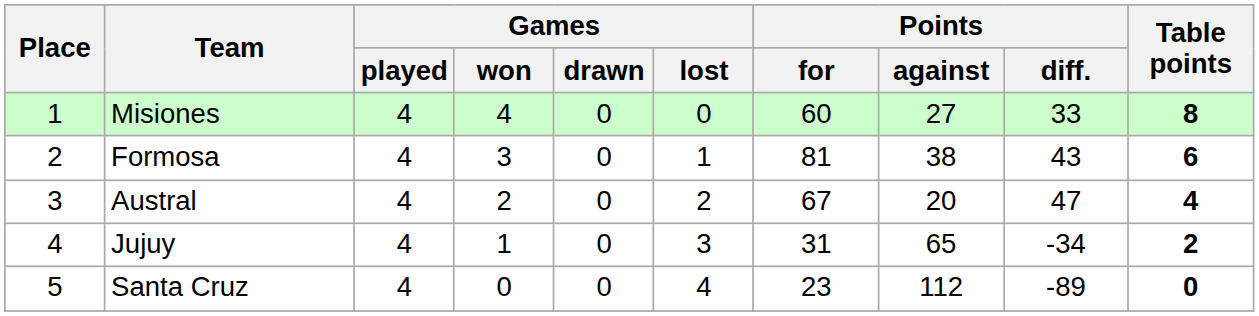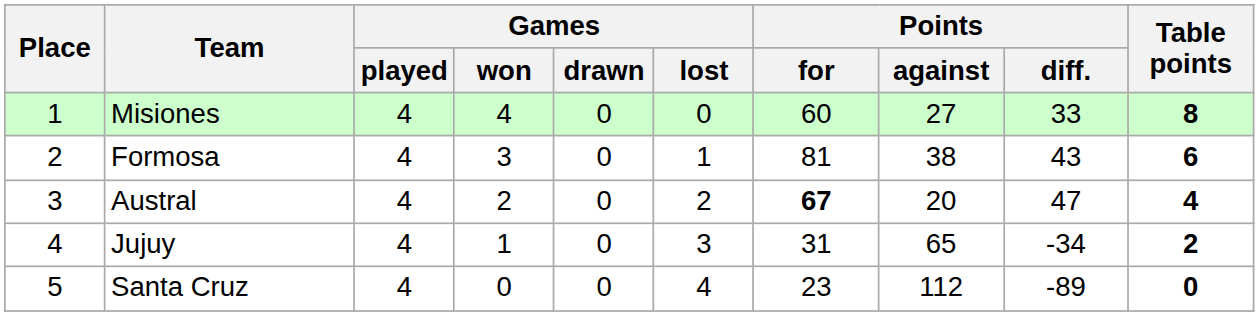(816, 200) normal -> (816, 200) bold
